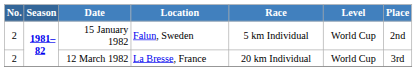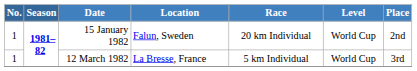(14, 35) 2 -> (14, 35) 1
(276, 35) 5 km Individual -> (276, 35) 20 km Individual
(14, 58) 2 -> (14, 58) 1
(276, 58) 20 km Individual -> (276, 58) 5 km Individual
